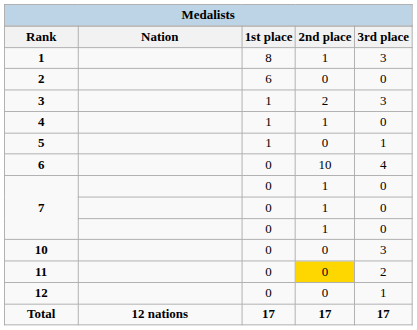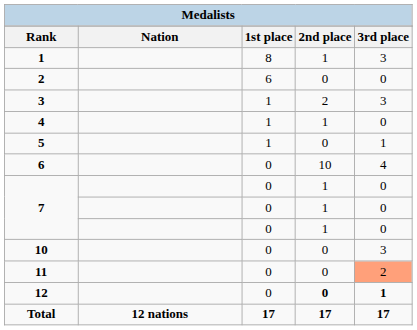(325, 272) gold background -> (325, 272) no background
(383, 272) no background -> (383, 272) lightsalmon background
(325, 293) normal -> (325, 293) bold
(383, 293) normal -> (383, 293) bold
